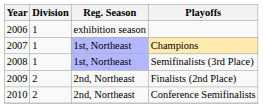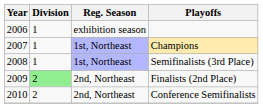(35, 78) no background -> (35, 78) lightgreen background
